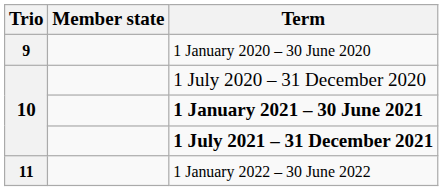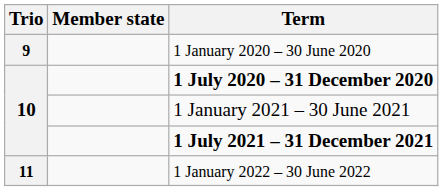(300, 79) normal -> (303, 79) bold
(298, 110) bold -> (292, 110) normal
